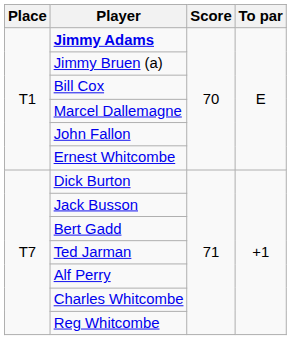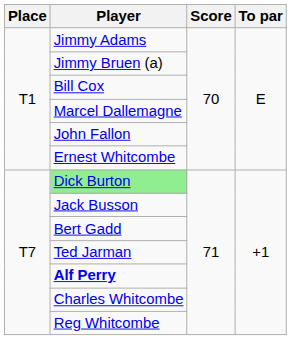(104, 39) bold -> (100, 39) normal
(92, 181) no background -> (92, 181) lightgreen background
(82, 275) normal -> (85, 275) bold
